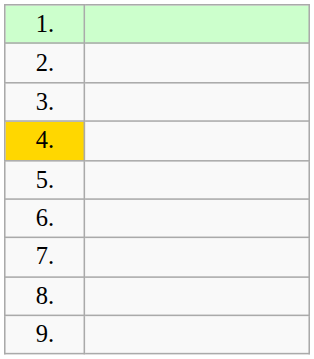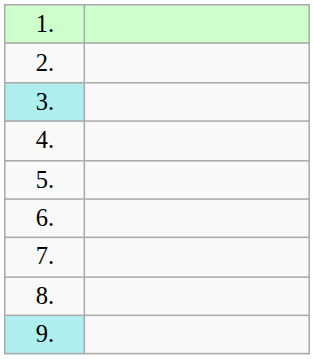(45, 101) no background -> (45, 101) paleturquoise background
(45, 140) gold background -> (45, 140) no background
(45, 334) no background -> (45, 334) paleturquoise background
